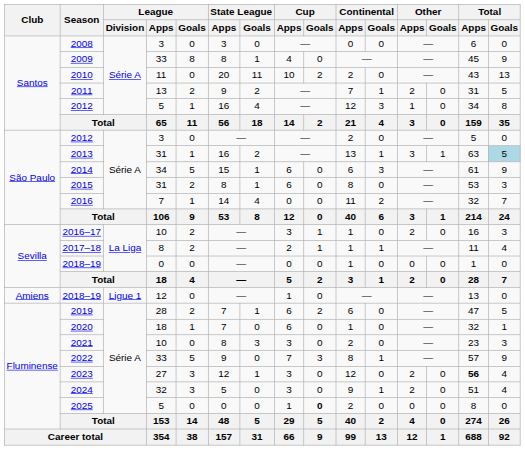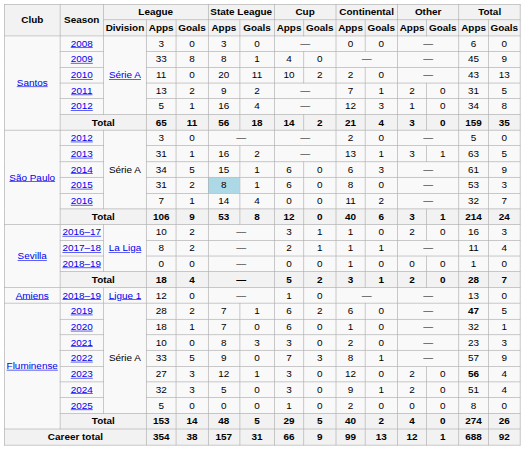(504, 153) lightblue background -> (504, 153) no background
(224, 185) no background -> (224, 185) lightblue background
(474, 311) normal -> (474, 311) bold
(320, 405) bold -> (320, 405) normal
